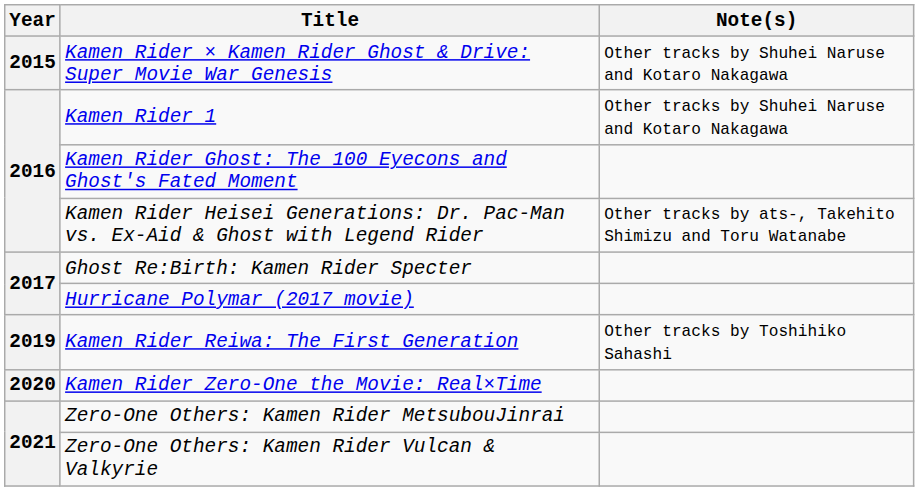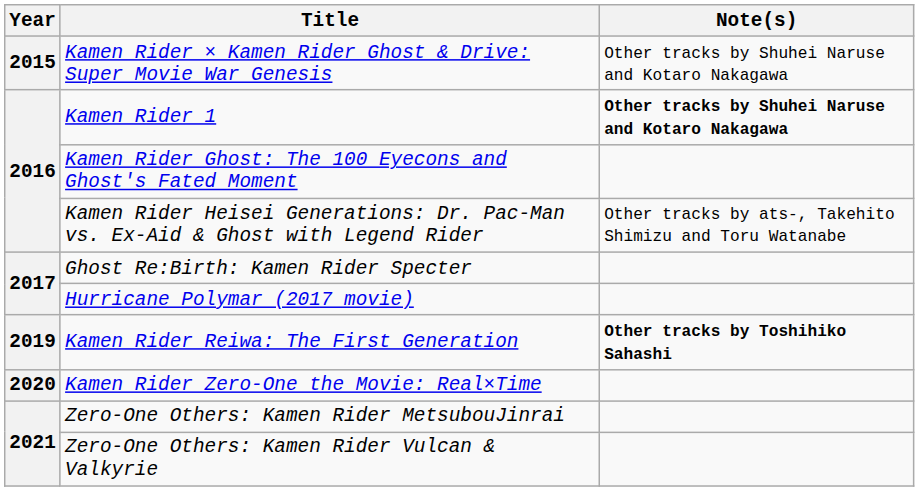(745, 118) normal -> (745, 117) bold
(725, 343) normal -> (725, 342) bold
